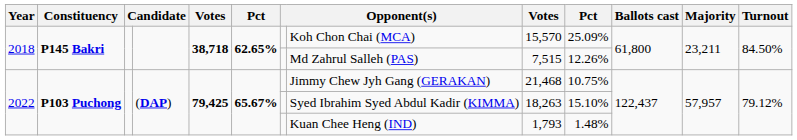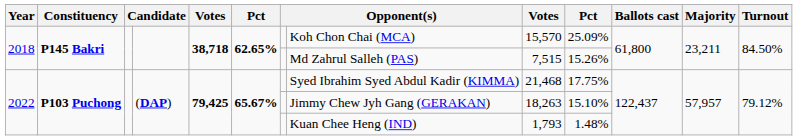(588, 59) 12.26% -> (588, 59) 15.26%
(390, 80) Jimmy Chew Jyh Gang (GERAKAN) -> (405, 80) Syed Ibrahim Syed Abdul Kadir (KIMMA)
(588, 80) 10.75% -> (588, 80) 17.75%
(405, 102) Syed Ibrahim Syed Abdul Kadir (KIMMA) -> (390, 102) Jimmy Chew Jyh Gang (GERAKAN)
